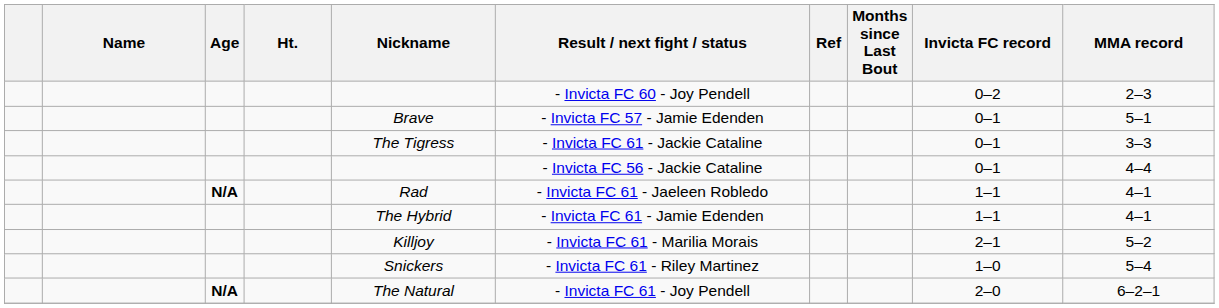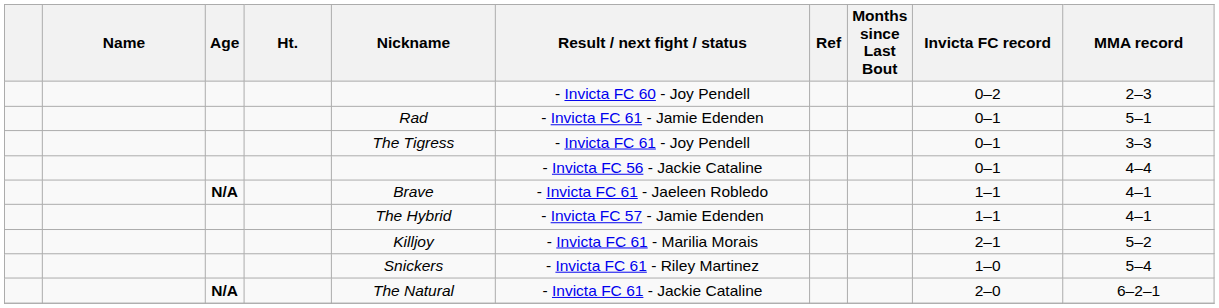(413, 118) Brave -> (413, 118) Rad
(652, 118) - Invicta FC 57 - Jamie Edenden -> (652, 118) - Invicta FC 61 - Jamie Edenden
(652, 143) - Invicta FC 61 - Jackie Cataline -> (652, 143) - Invicta FC 61 - Joy Pendell
(413, 192) Rad -> (413, 192) Brave
(652, 216) - Invicta FC 61 - Jamie Edenden -> (652, 216) - Invicta FC 57 - Jamie Edenden
(652, 290) - Invicta FC 61 - Joy Pendell -> (652, 290) - Invicta FC 61 - Jackie Cataline
